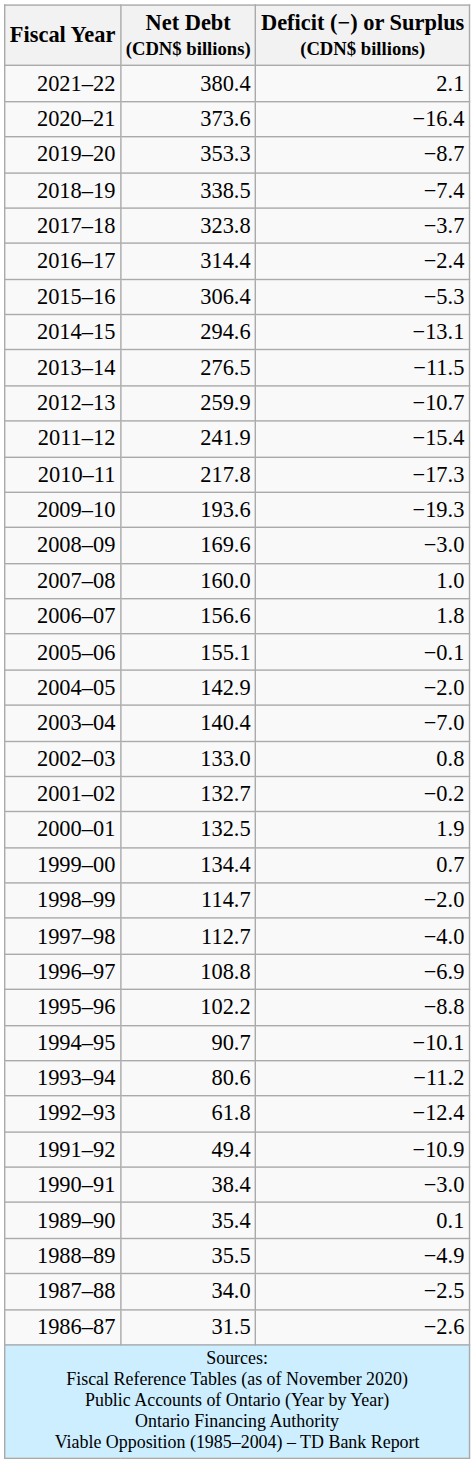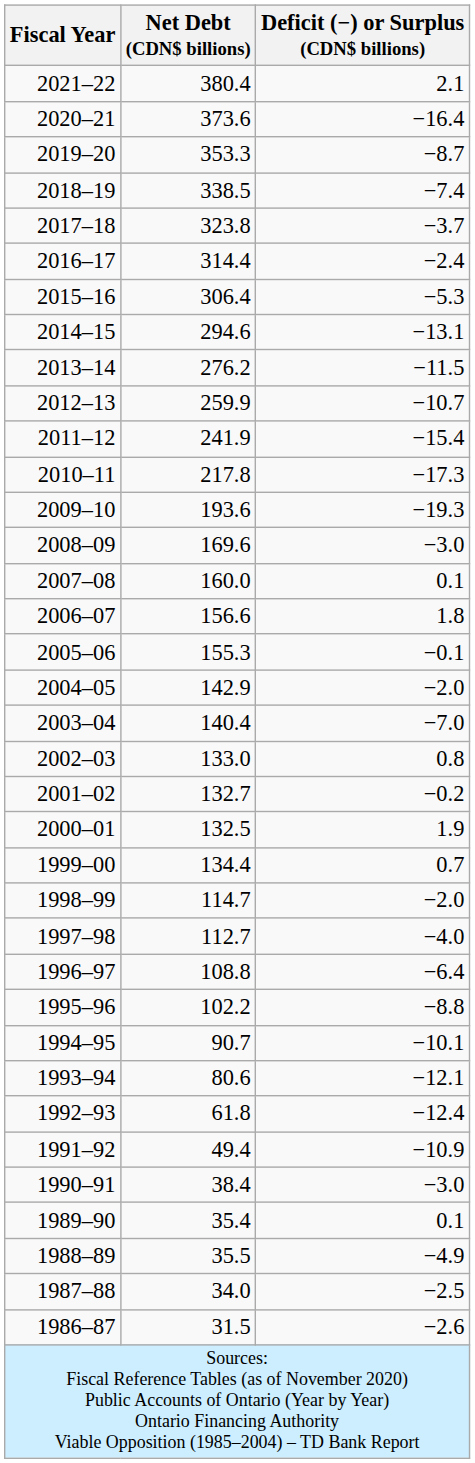(225, 367) 276.5 -> (225, 367) 276.2
(450, 580) 1.0 -> (450, 580) 0.1
(225, 651) 155.1 -> (225, 651) 155.3
(444, 971) −6.9 -> (444, 971) −6.4
(439, 1078) −11.2 -> (438, 1078) −12.1
